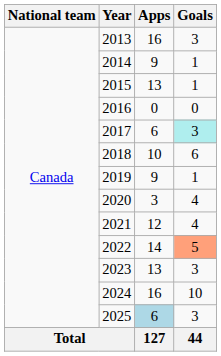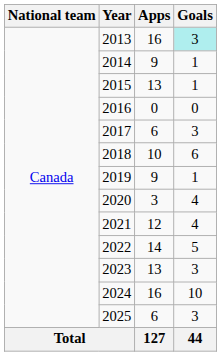(195, 39) no background -> (195, 39) paleturquoise background
(195, 131) paleturquoise background -> (195, 131) no background
(195, 246) lightsalmon background -> (195, 246) no background
(154, 316) lightblue background -> (154, 316) no background
